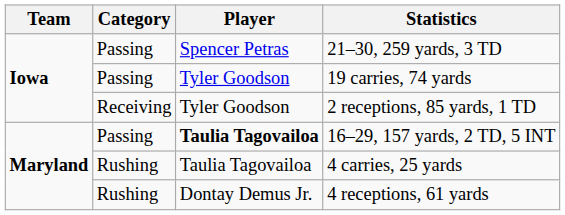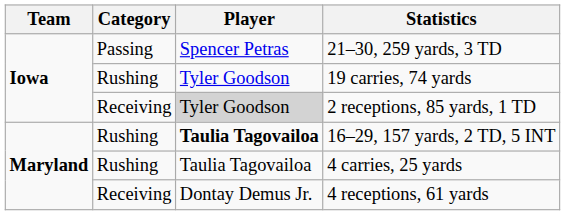(125, 77) Passing -> (127, 77) Rushing
(235, 107) no background -> (235, 107) lightgrey background
(125, 136) Passing -> (127, 136) Rushing
(127, 194) Rushing -> (134, 194) Receiving
